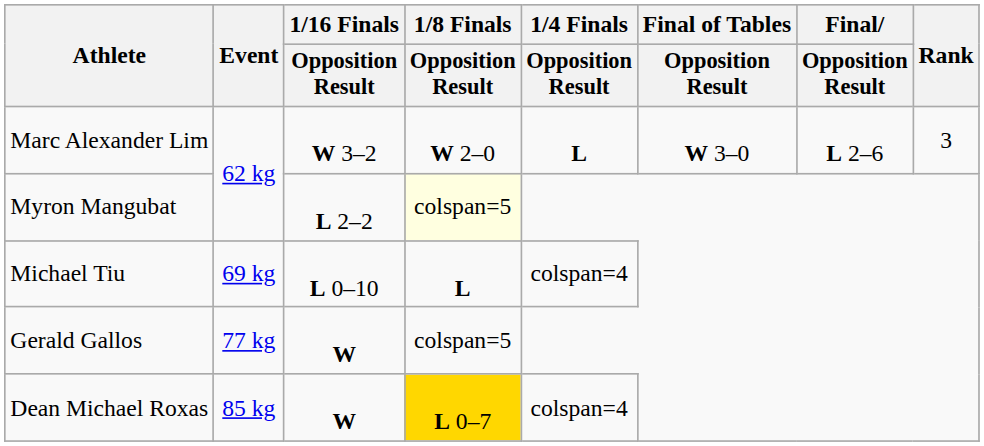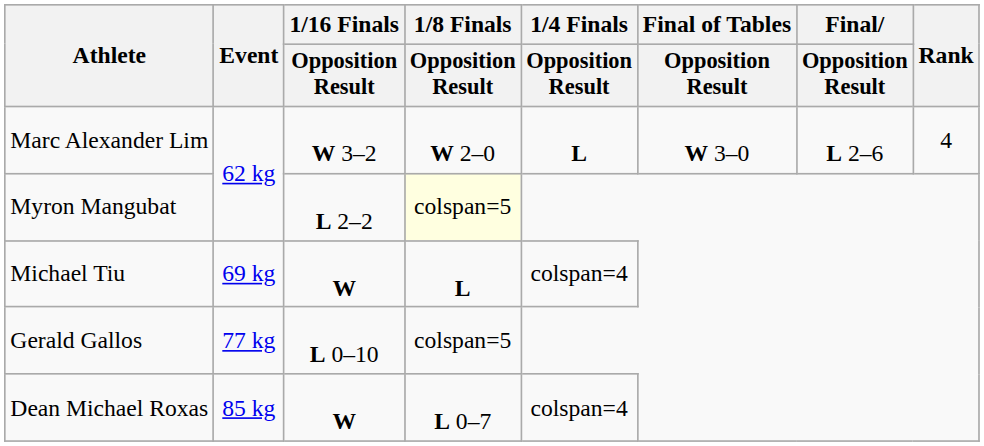(946, 140) 3 -> (946, 140) 4
(344, 287) L 0–10 -> (344, 287) W
(344, 354) W -> (344, 354) L 0–10
(463, 421) gold background -> (463, 421) no background
